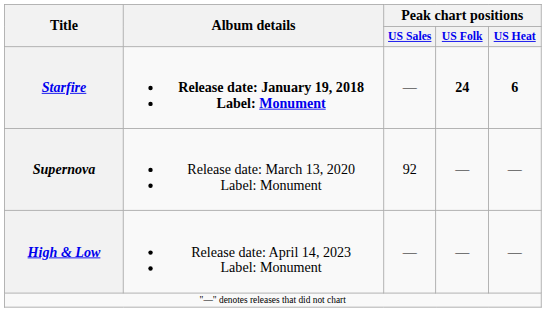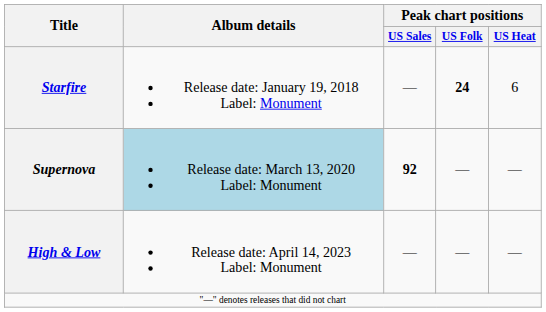(254, 95) bold -> (254, 95) normal
(515, 87) bold -> (515, 87) normal
(254, 178) no background -> (254, 178) lightblue background
(410, 169) normal -> (410, 169) bold
